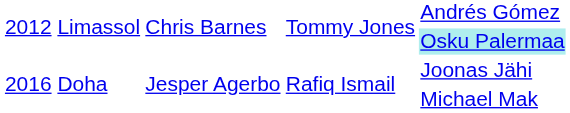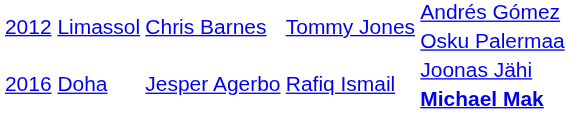(493, 41) paleturquoise background -> (493, 41) no background
(479, 99) normal -> (482, 99) bold
